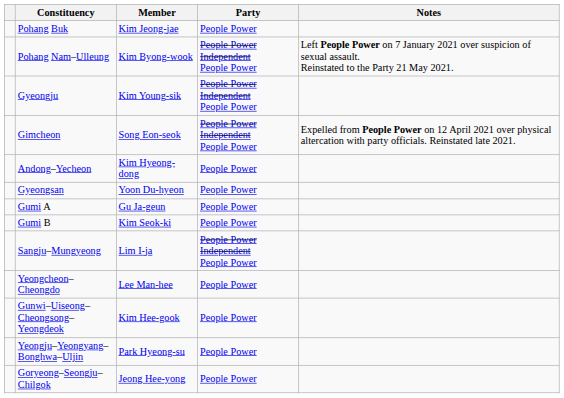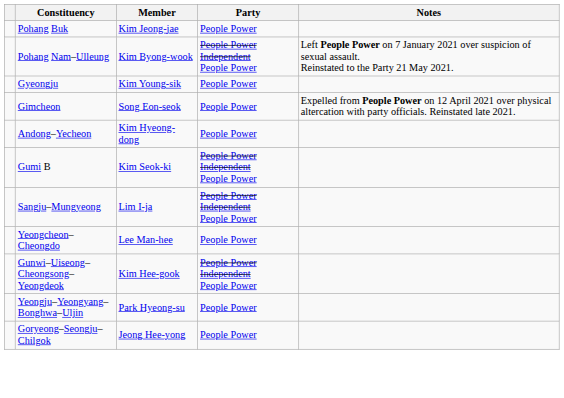(228, 95) People Power Independent People Power -> (228, 84) People Power
(228, 135) People Power Independent People Power -> (228, 106) People Power
- row: (41, 190)
- row: (34, 206)
(228, 223) People Power -> (228, 167) People Power Independent People Power
(228, 317) People Power -> (228, 273) People Power Independent People Power
